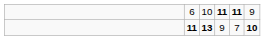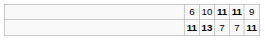(222, 27) 9 -> (222, 27) 7
(252, 27) 10 -> (252, 27) 11
